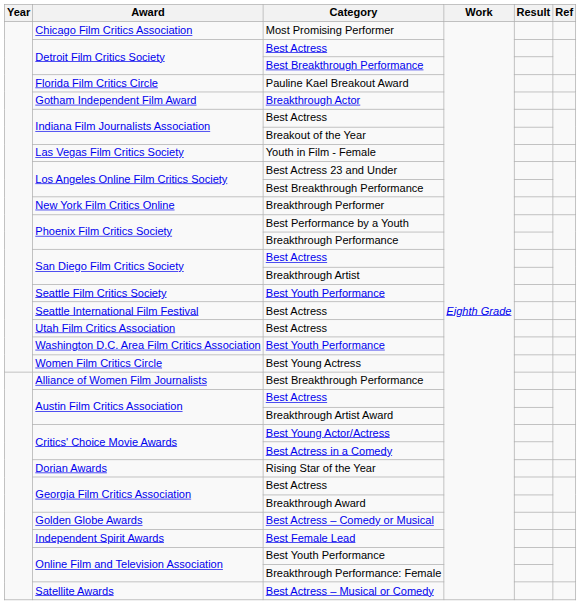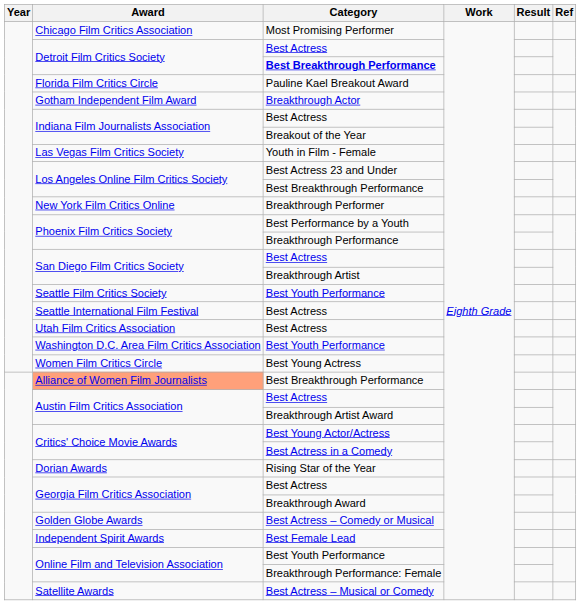(345, 65) normal -> (351, 65) bold
(121, 380) no background -> (121, 380) lightsalmon background
